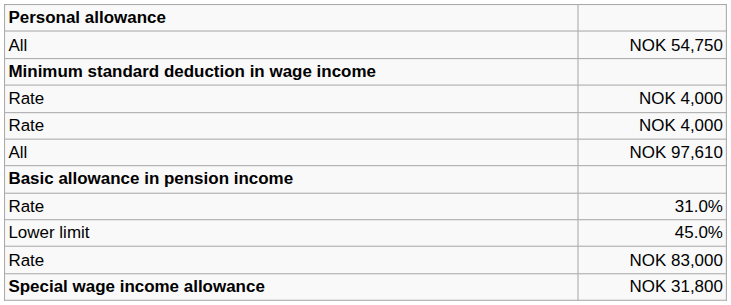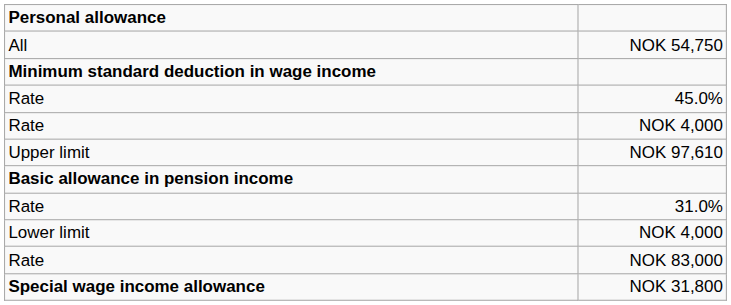(681, 98) NOK 4,000 -> (699, 98) 45.0%
(18, 152) All -> (49, 152) Upper limit
(699, 233) 45.0% -> (681, 233) NOK 4,000
